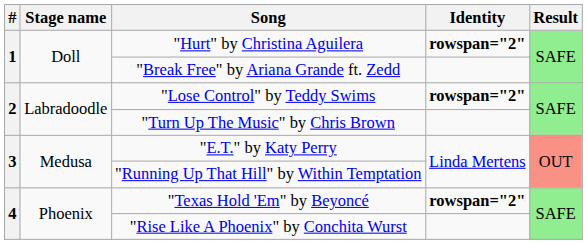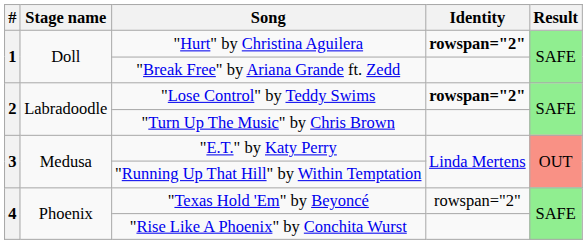(477, 200) bold -> (477, 200) normal
